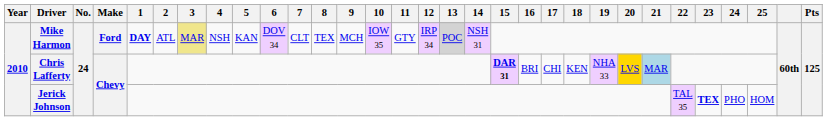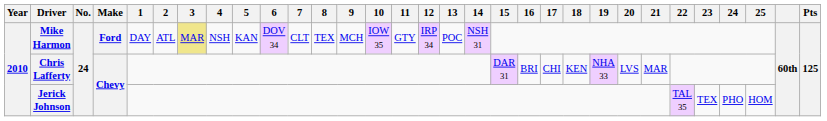(140, 38) bold -> (140, 38) normal
(452, 38) lightgrey background -> (452, 38) no background
(505, 69) bold -> (504, 68) normal
(630, 69) gold background -> (629, 69) no background
(656, 69) lightblue background -> (656, 69) no background
(708, 100) bold -> (707, 100) normal
